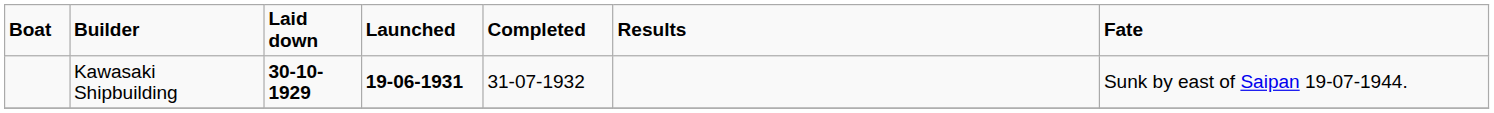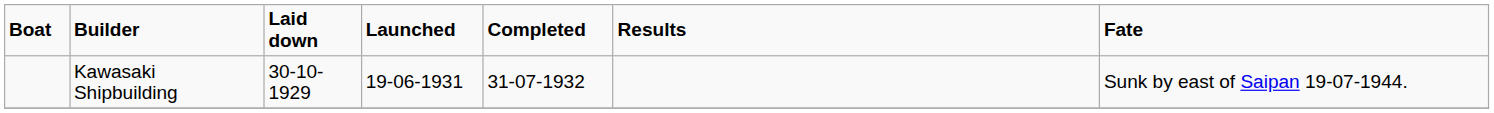(296, 81) bold -> (296, 81) normal
(414, 81) bold -> (414, 81) normal
